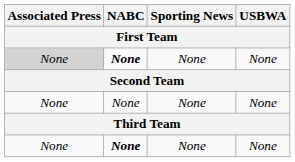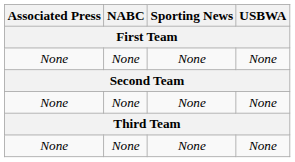(54, 59) lightgrey background -> (54, 59) no background
(126, 59) bold -> (126, 59) normal
(126, 146) bold -> (126, 146) normal
